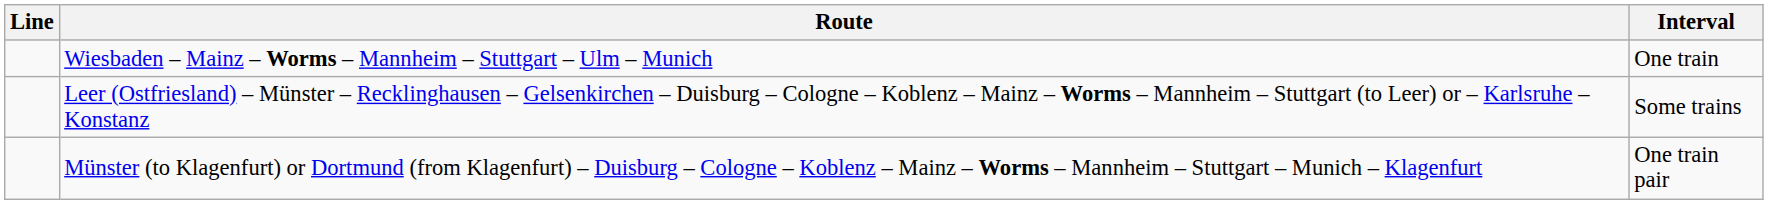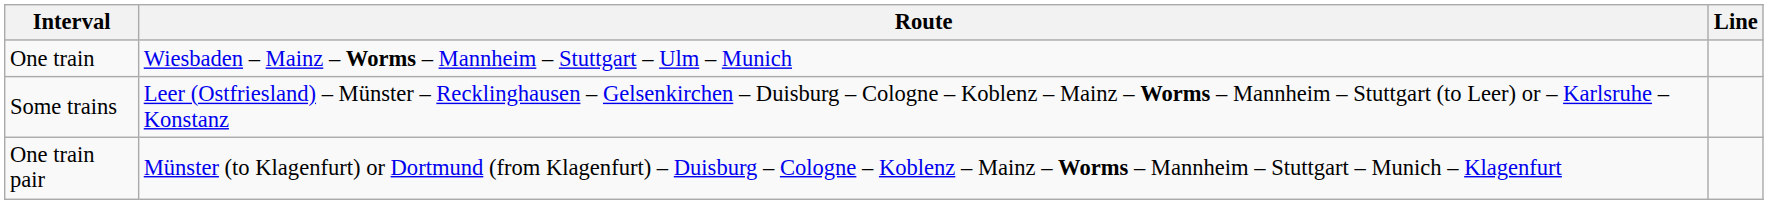columns swapped: (32, 22) <-> (1696, 22)
